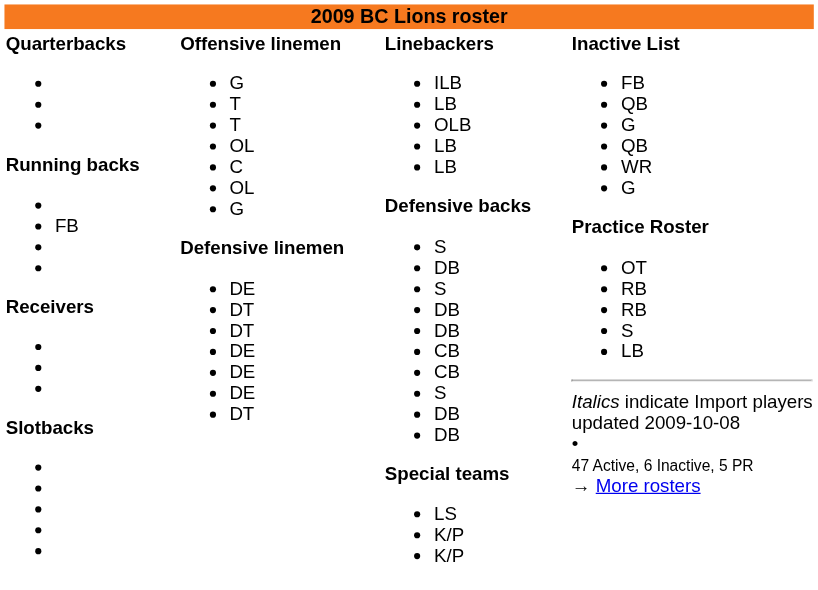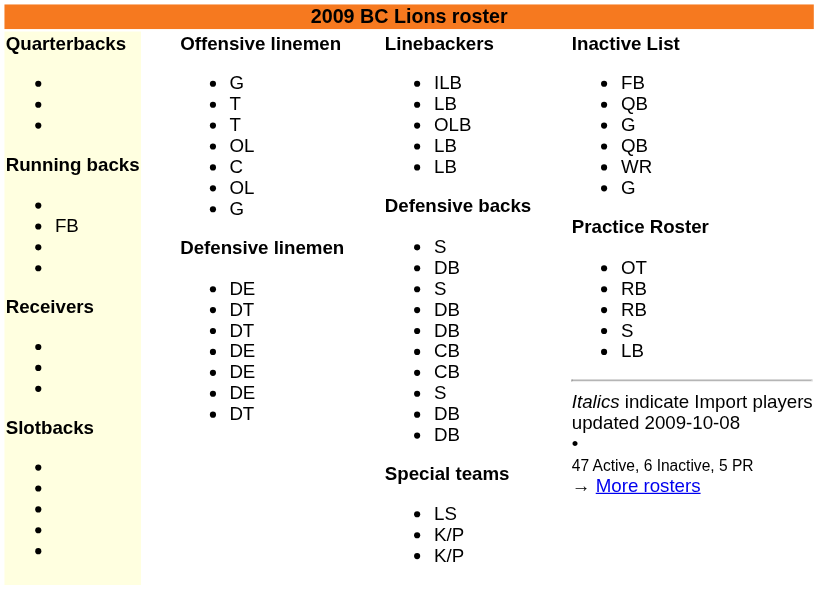(73, 297) no background -> (73, 297) lightyellow background
